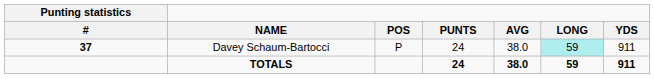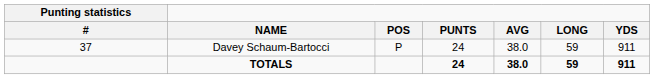(86, 47) bold -> (86, 47) normal
(572, 47) paleturquoise background -> (572, 47) no background
